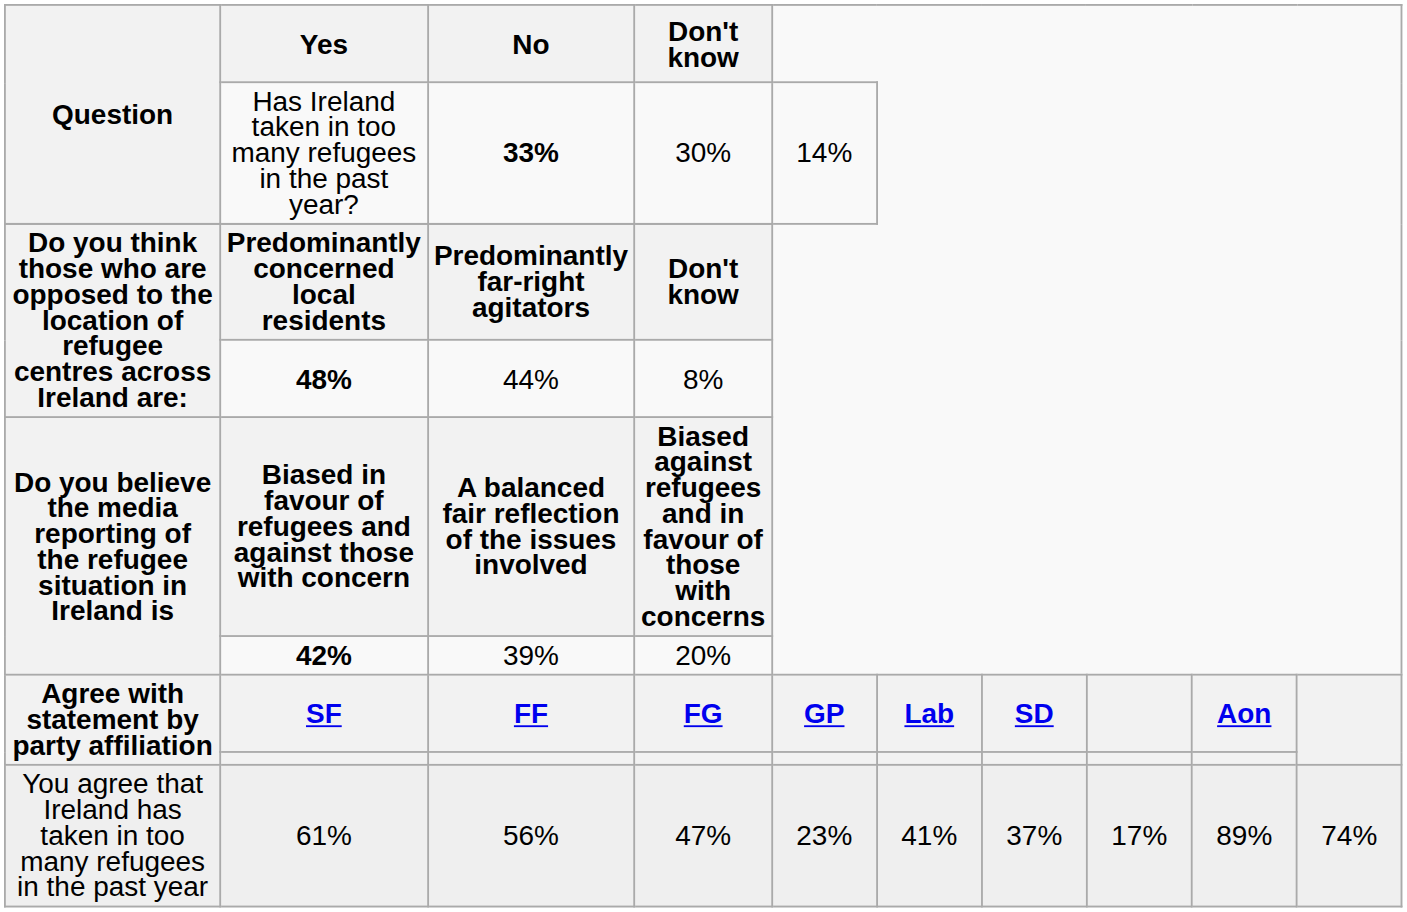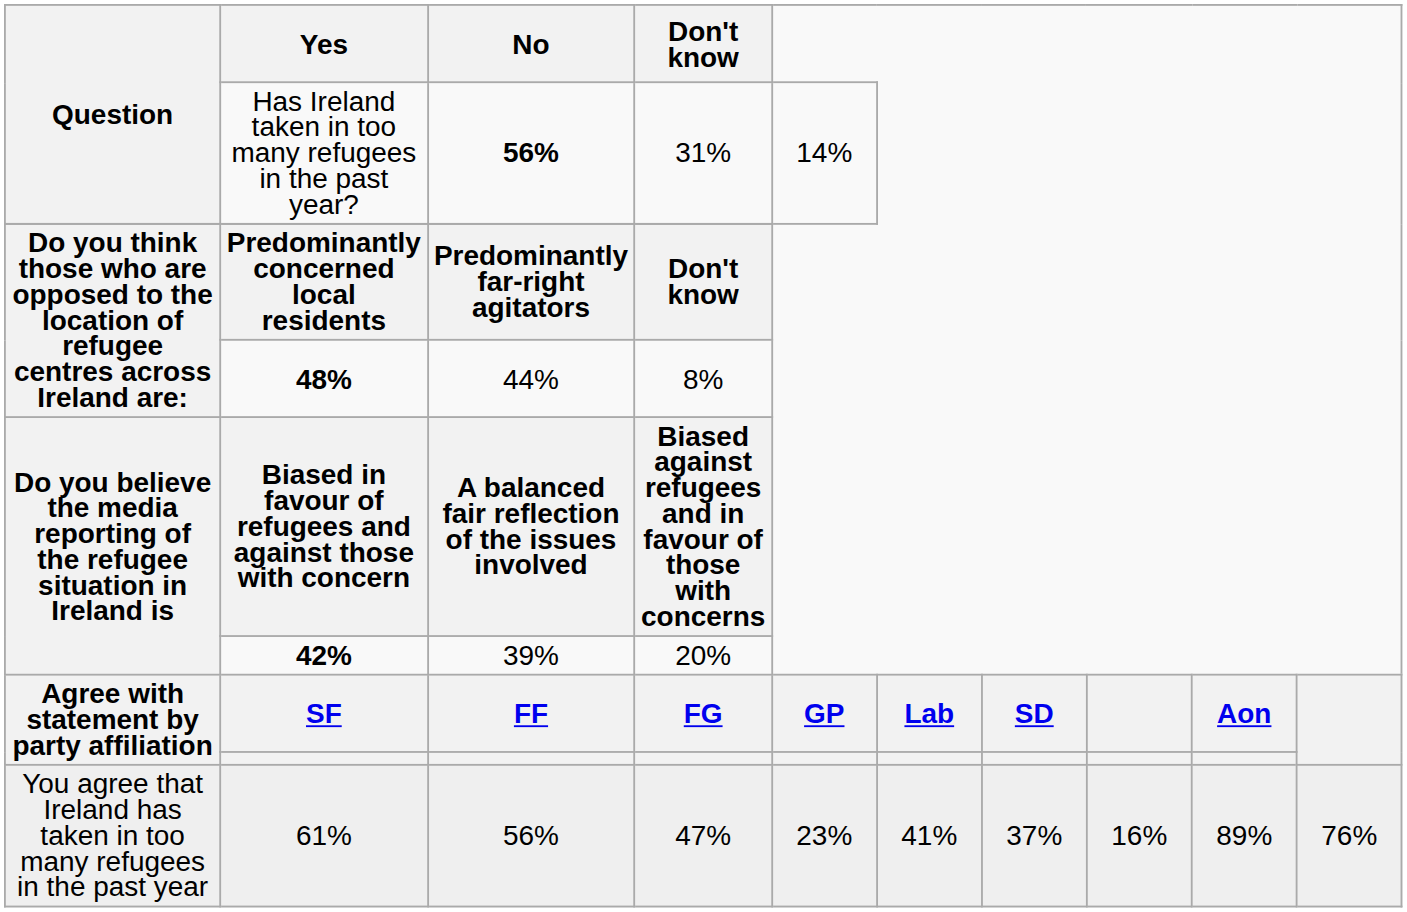(531, 152) 33% -> (531, 152) 56%
(703, 152) 30% -> (703, 152) 31%
(1139, 836) 17% -> (1139, 836) 16%
(1349, 836) 74% -> (1349, 836) 76%
